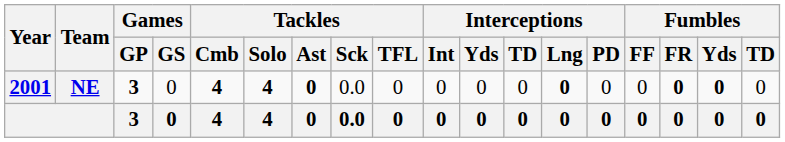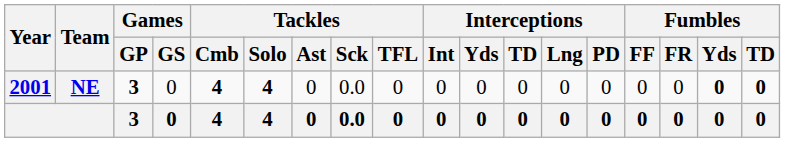(311, 86) bold -> (311, 86) normal
(565, 86) bold -> (565, 86) normal
(678, 86) bold -> (678, 86) normal
(761, 86) normal -> (761, 86) bold
